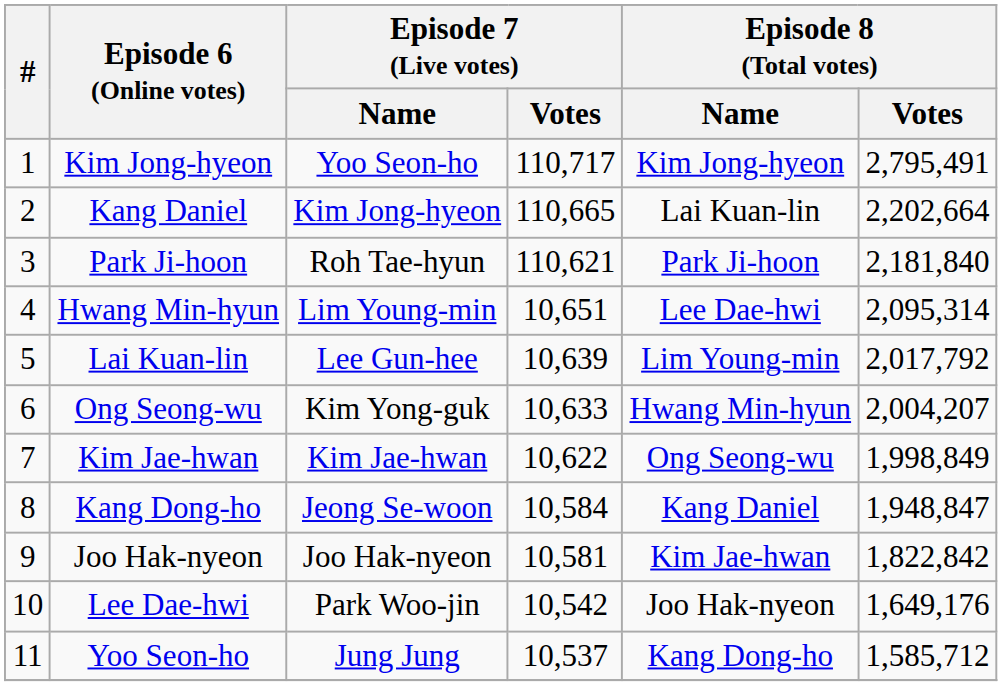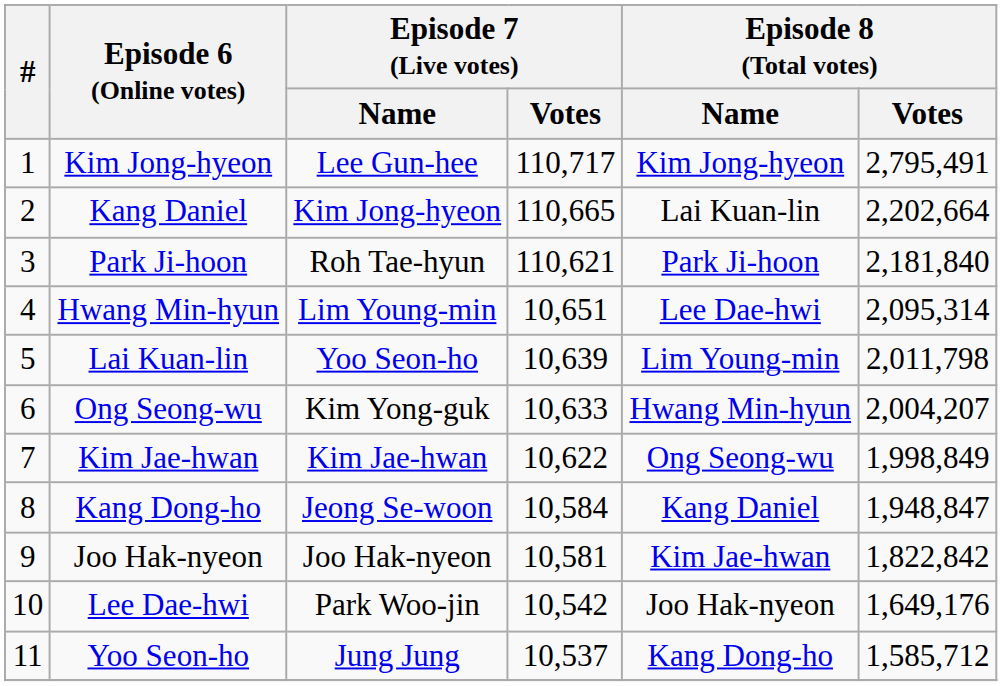(397, 162) Yoo Seon-ho -> (397, 162) Lee Gun-hee
(397, 359) Lee Gun-hee -> (397, 359) Yoo Seon-ho
(927, 359) 2,017,792 -> (927, 359) 2,011,798
